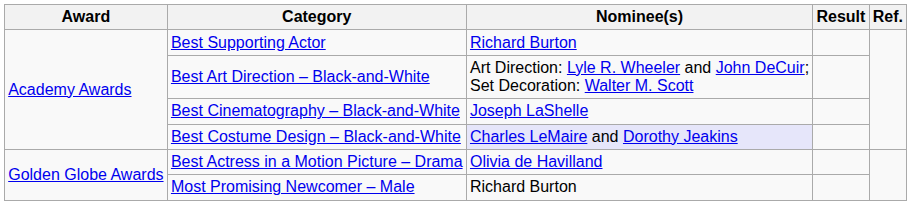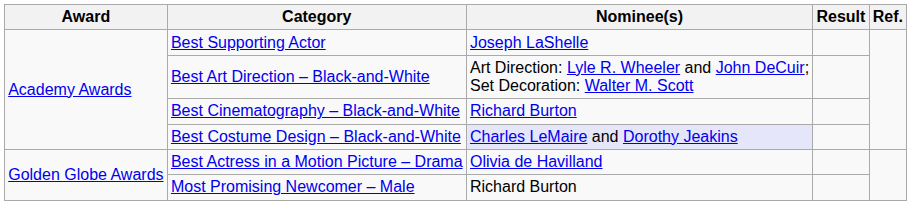(523, 42) Richard Burton -> (529, 42) Joseph LaShelle
(529, 111) Joseph LaShelle -> (523, 111) Richard Burton
